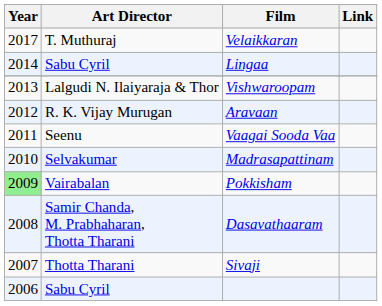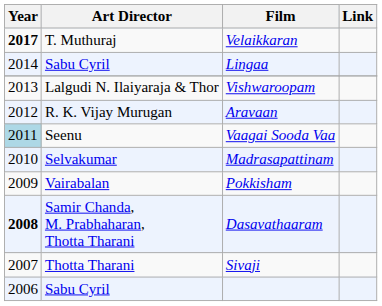(23, 40) normal -> (23, 40) bold
(23, 135) no background -> (23, 135) lightblue background
(23, 183) lightgreen background -> (23, 183) no background
(23, 224) normal -> (23, 224) bold
